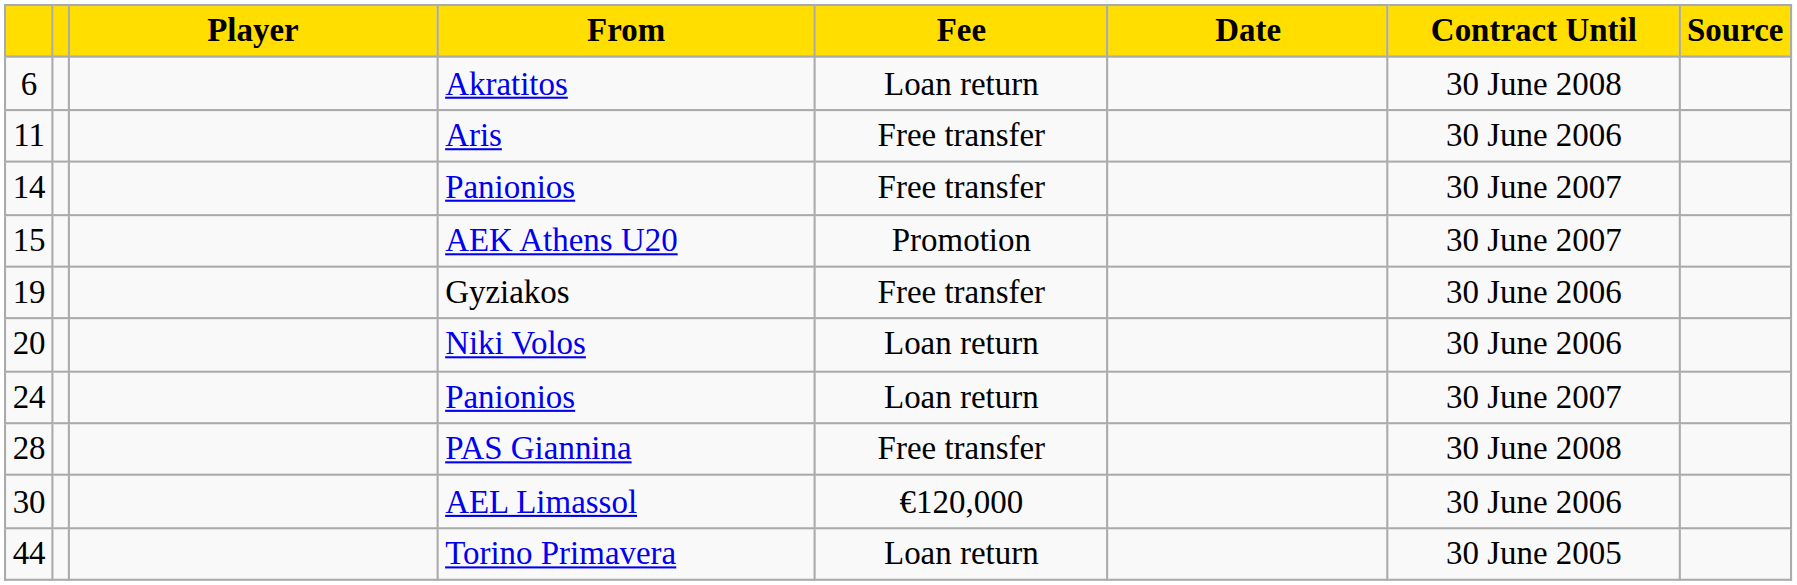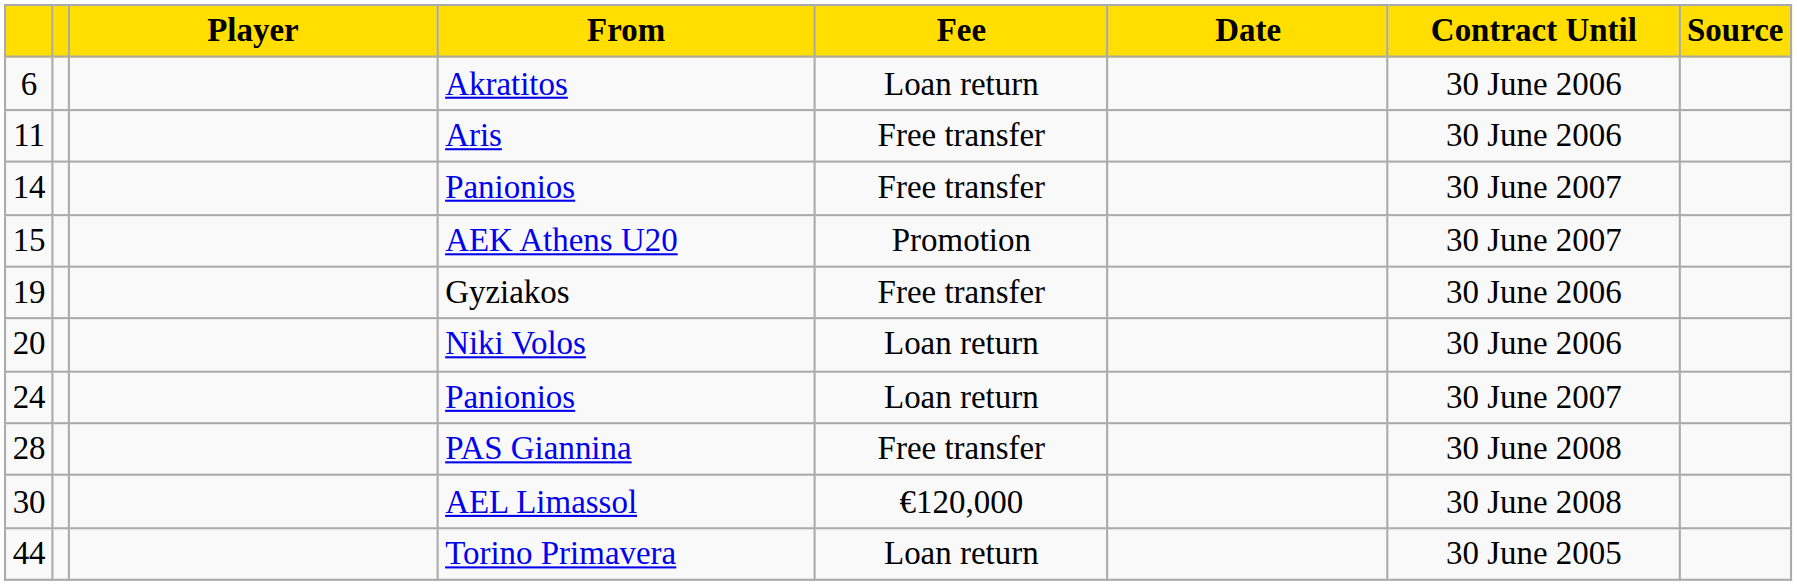(1534, 82) 30 June 2008 -> (1534, 82) 30 June 2006
(1534, 501) 30 June 2006 -> (1534, 501) 30 June 2008
